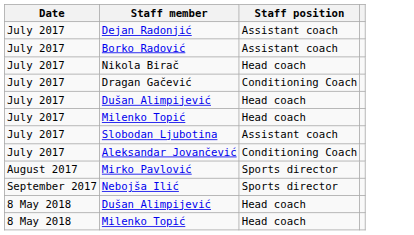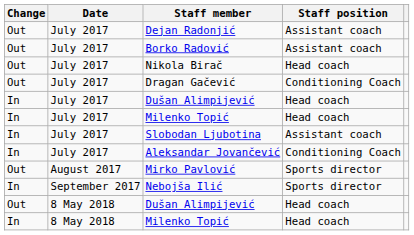+ column: (26, 13)
